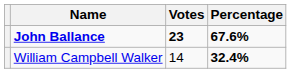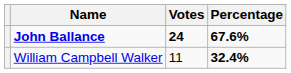(176, 36) 23 -> (176, 36) 24
(176, 57) 14 -> (176, 57) 11
